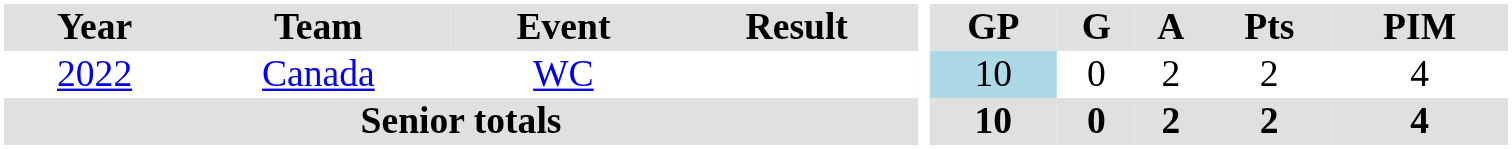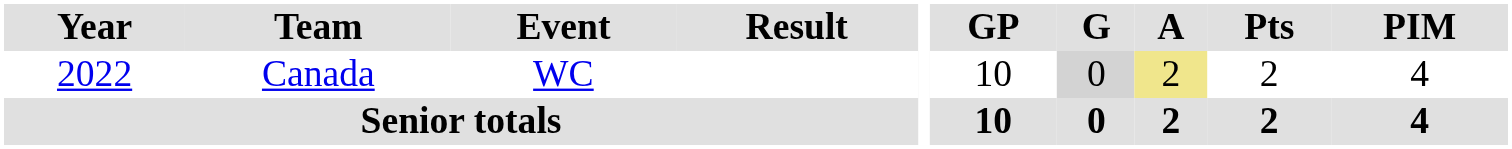(993, 73) lightblue background -> (993, 73) no background
(1096, 73) no background -> (1096, 73) lightgrey background
(1171, 73) no background -> (1171, 73) khaki background
